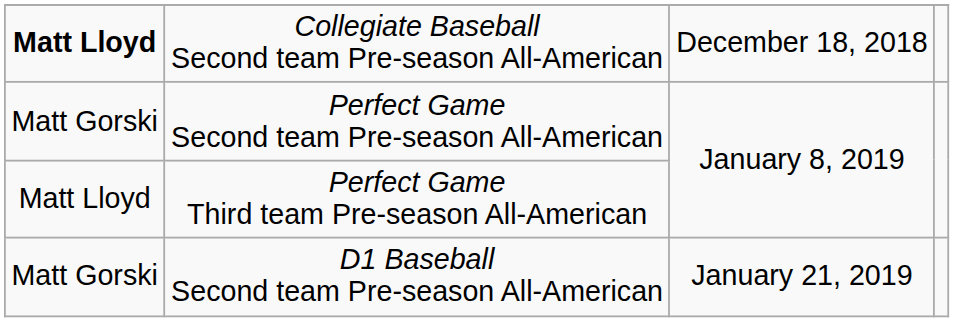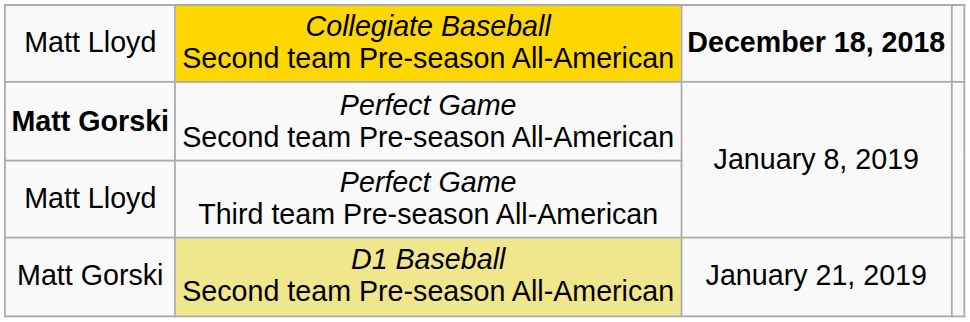(85, 43) bold -> (90, 43) normal
(417, 43) no background -> (428, 43) gold background
(802, 43) normal -> (816, 43) bold
(85, 120) normal -> (90, 120) bold
(417, 276) no background -> (428, 276) khaki background
